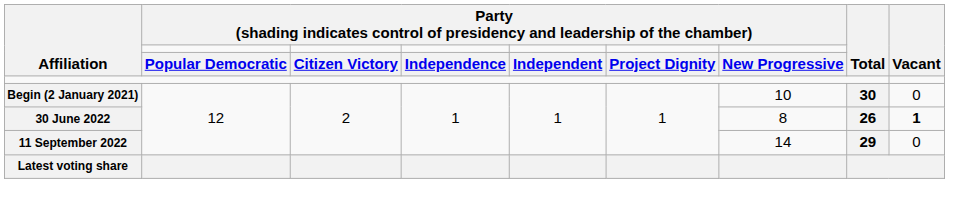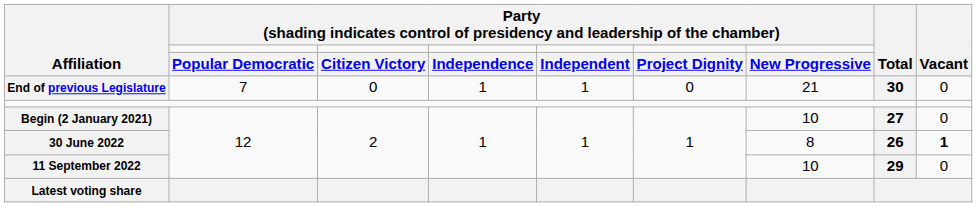+ row: (87, 88)
(868, 94) 30 -> (895, 118) 27
(783, 142) 14 -> (810, 166) 10
